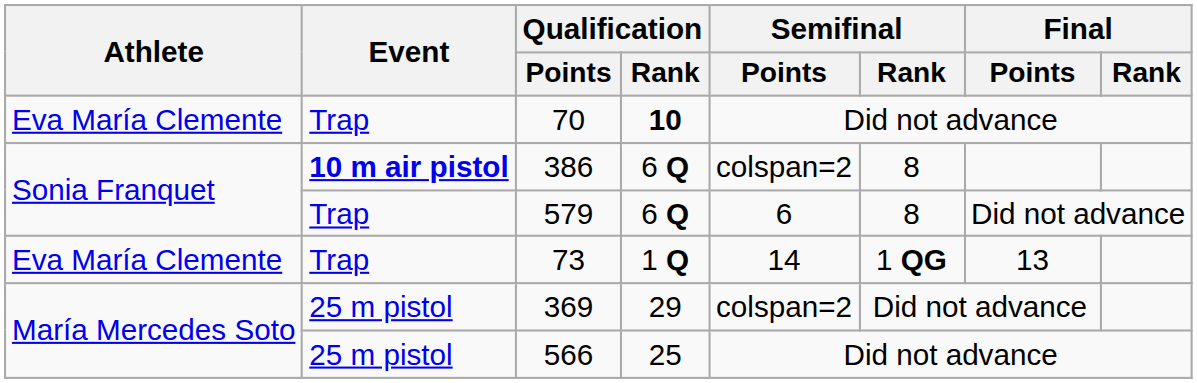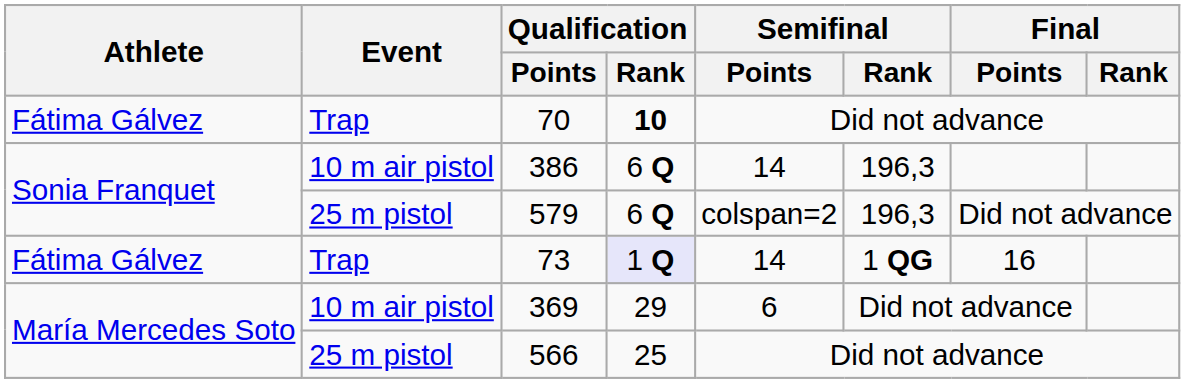(147, 120) Eva María Clemente -> (108, 120) Fátima Gálvez
(409, 167) bold -> (402, 167) normal
(784, 167) colspan=2 -> (769, 167) 14
(911, 167) 8 -> (898, 167) 196,3
(339, 214) Trap -> (381, 214) 25 m pistol
(784, 214) 6 -> (769, 214) colspan=2
(911, 214) 8 -> (898, 214) 196,3
(147, 261) Eva María Clemente -> (108, 261) Fátima Gálvez
(665, 261) no background -> (650, 261) lavender background
(1032, 261) 13 -> (1019, 261) 16
(381, 307) 25 m pistol -> (402, 307) 10 m air pistol
(784, 307) colspan=2 -> (769, 307) 6
